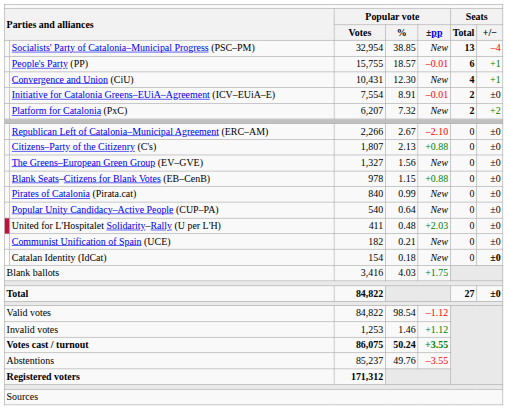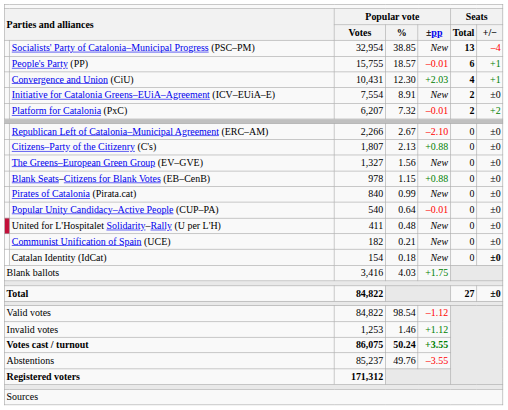(439, 79) New -> (437, 79) +2.03
(437, 95) –0.01 -> (439, 95) New
(439, 111) New -> (437, 111) –0.01
(439, 210) New -> (437, 210) –0.01
(437, 226) +2.03 -> (439, 226) New
